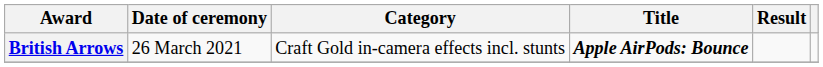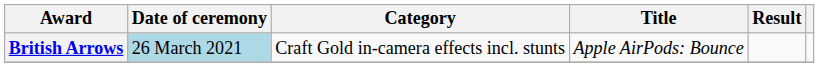(187, 47) no background -> (187, 47) lightblue background
(661, 47) bold -> (659, 47) normal
